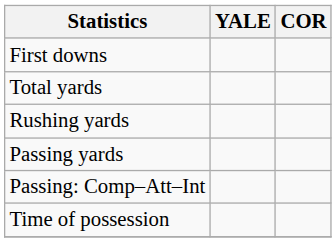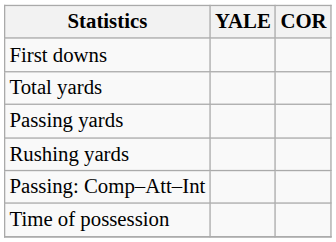rows swapped: (69, 120) <-> (66, 153)
